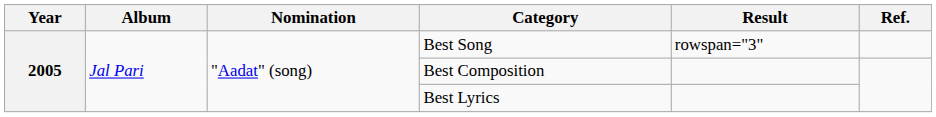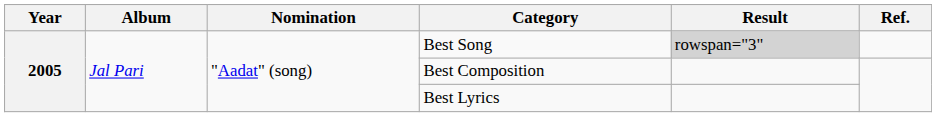(719, 44) no background -> (719, 44) lightgrey background
